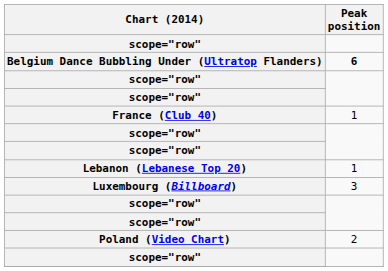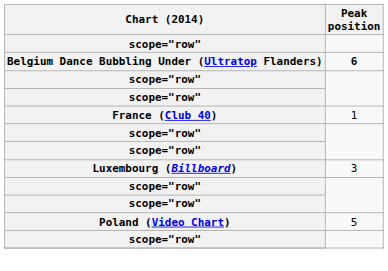- row: (165, 168)
(354, 239) 2 -> (354, 222) 5
